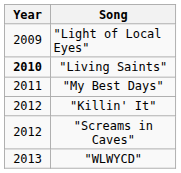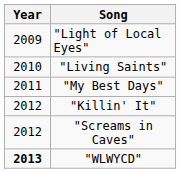(28, 67) bold -> (28, 67) normal
(28, 159) normal -> (28, 159) bold
